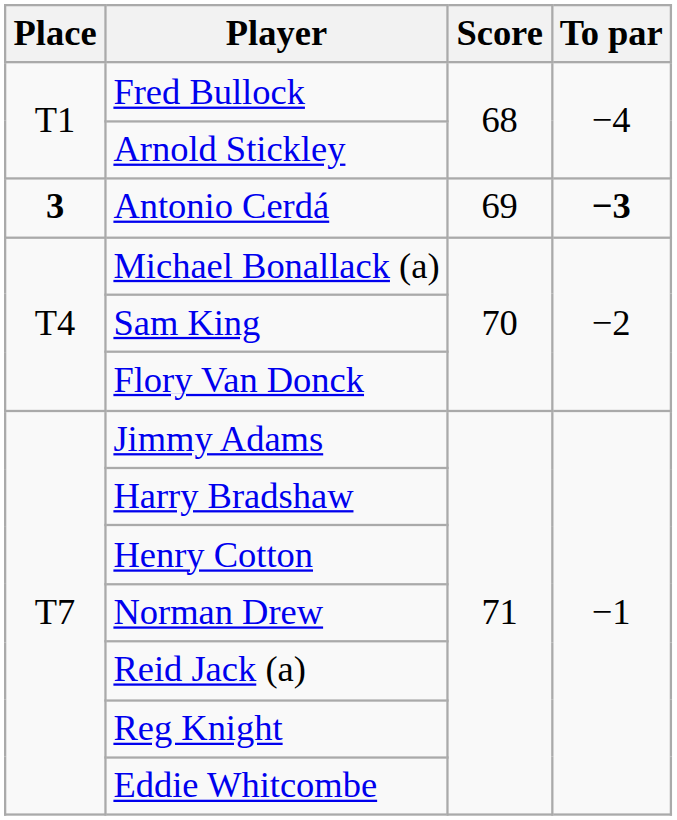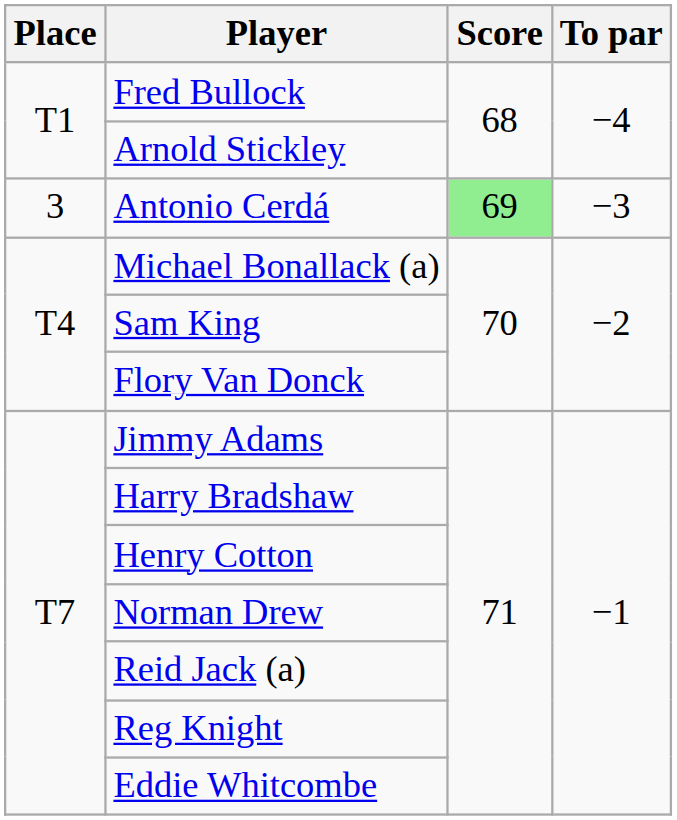(55, 206) bold -> (55, 206) normal
(500, 206) no background -> (500, 206) lightgreen background
(611, 206) bold -> (611, 206) normal
